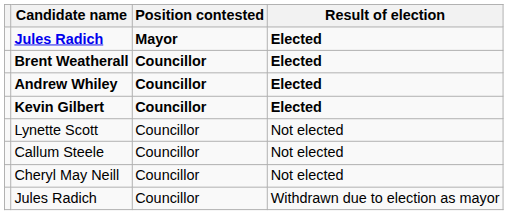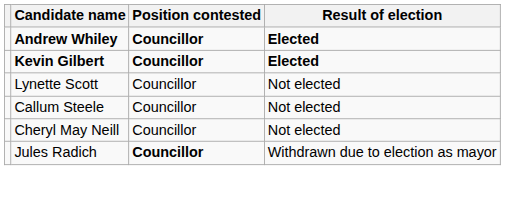- row: (59, 38)
- row: (71, 61)
(167, 198) normal -> (168, 152) bold
